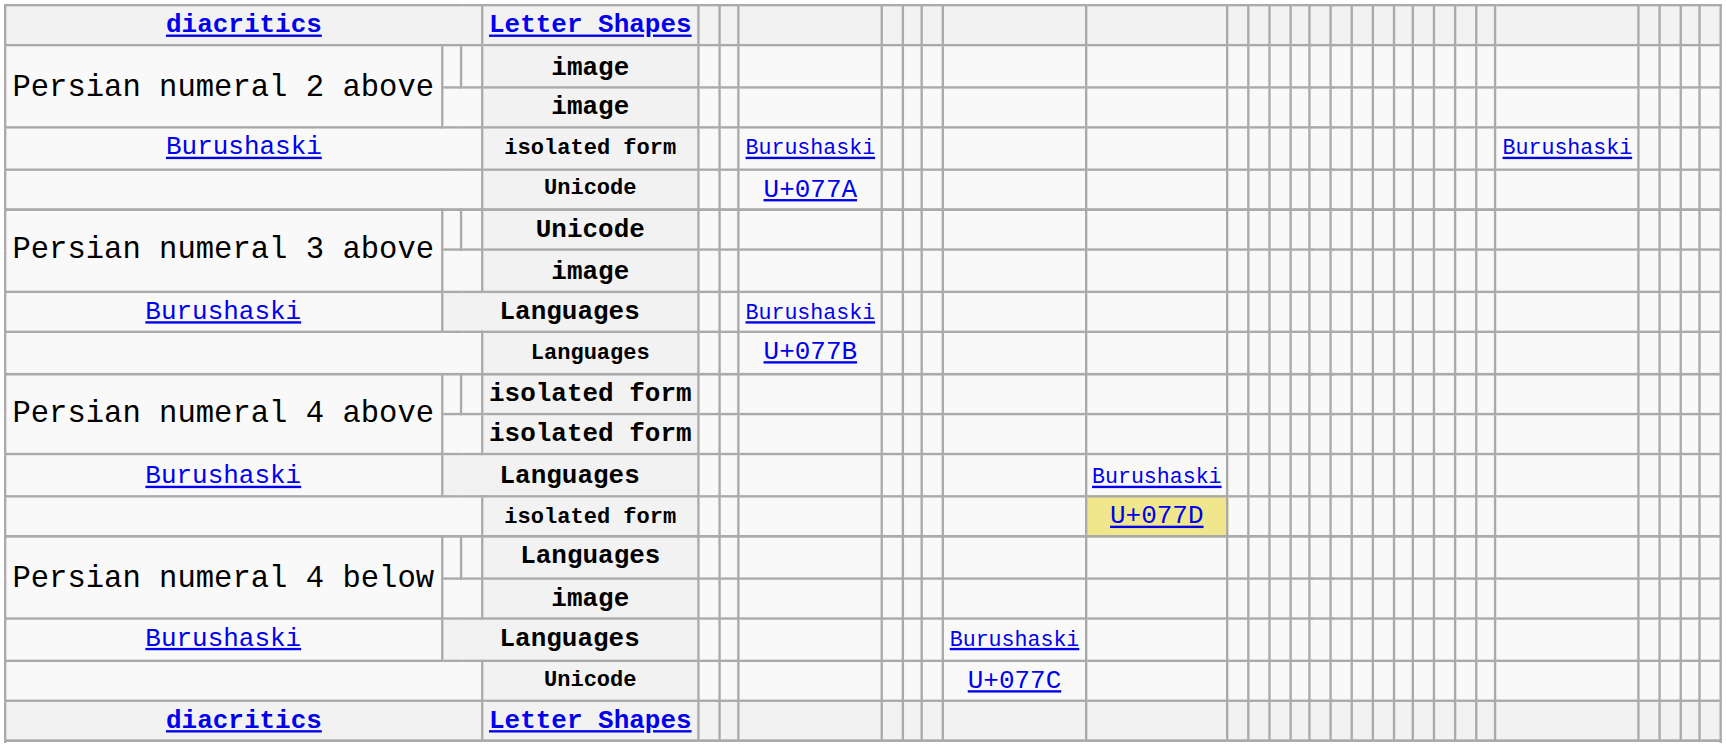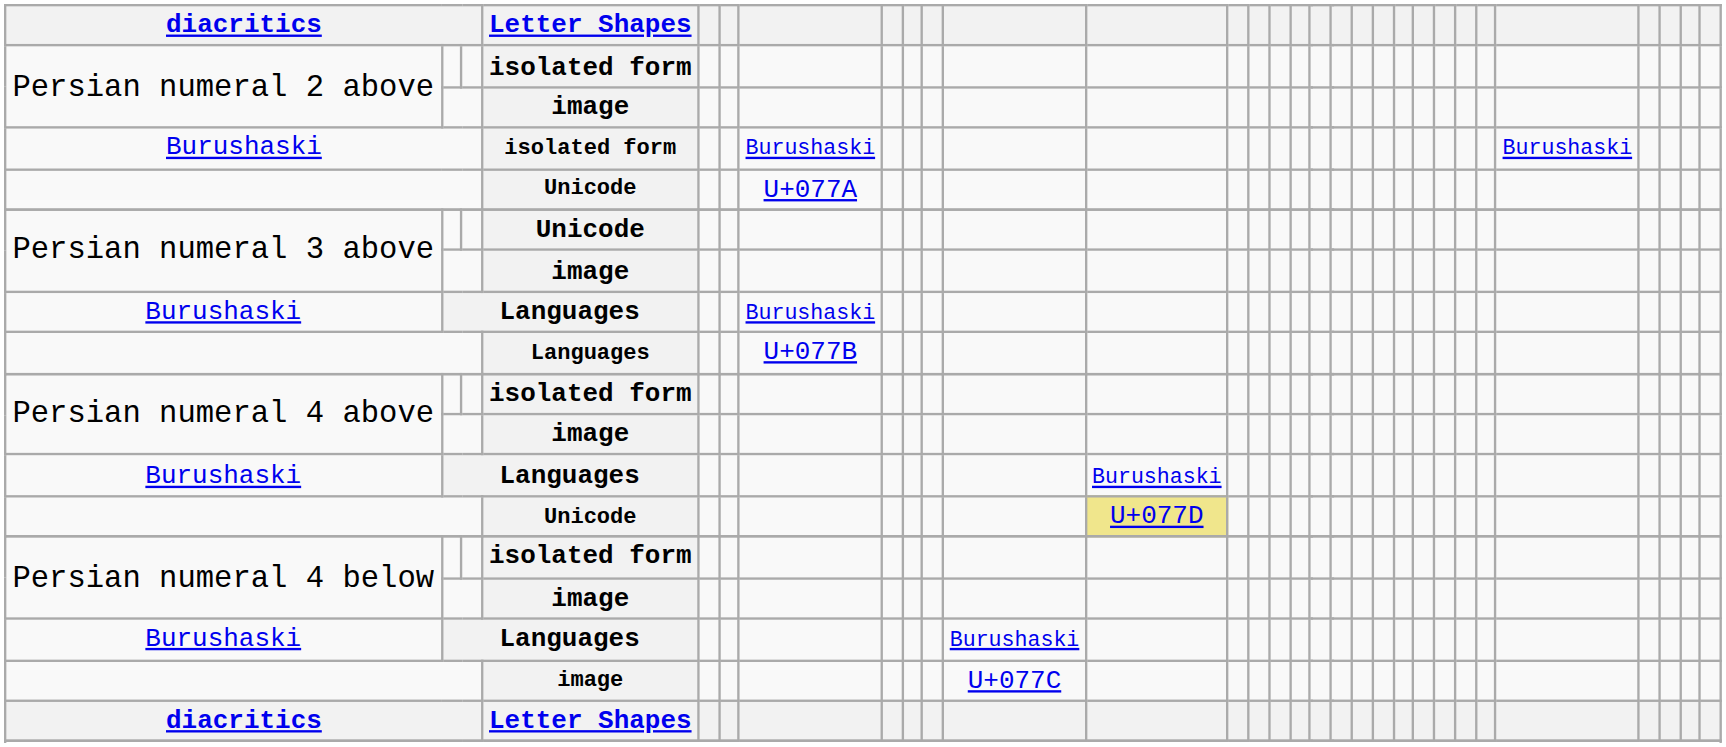(590, 67) image -> (590, 67) isolated form
(590, 435) isolated form -> (590, 435) image
(590, 516) isolated form -> (590, 516) Unicode
(590, 557) Languages -> (590, 557) isolated form
(590, 680) Unicode -> (590, 680) image
